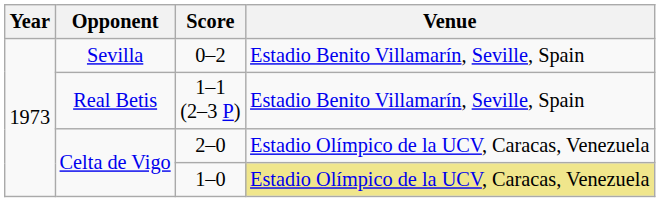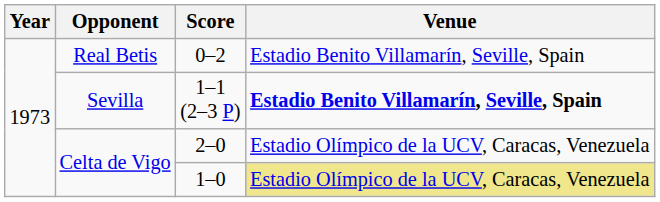(115, 55) Sevilla -> (115, 55) Real Betis
(115, 100) Real Betis -> (115, 100) Sevilla
(417, 100) normal -> (426, 100) bold
